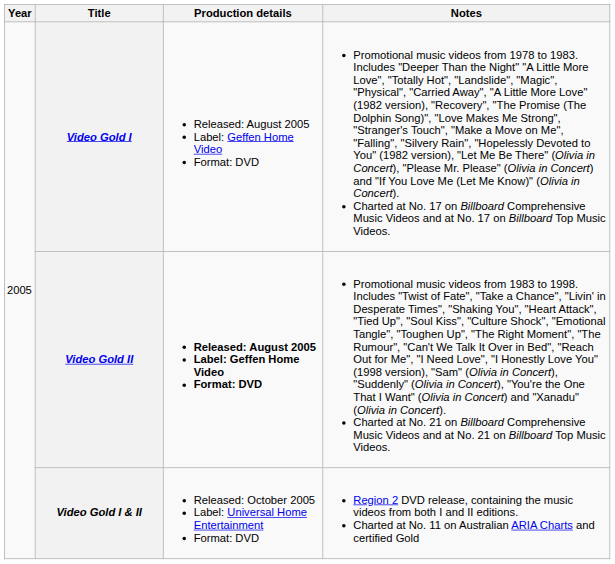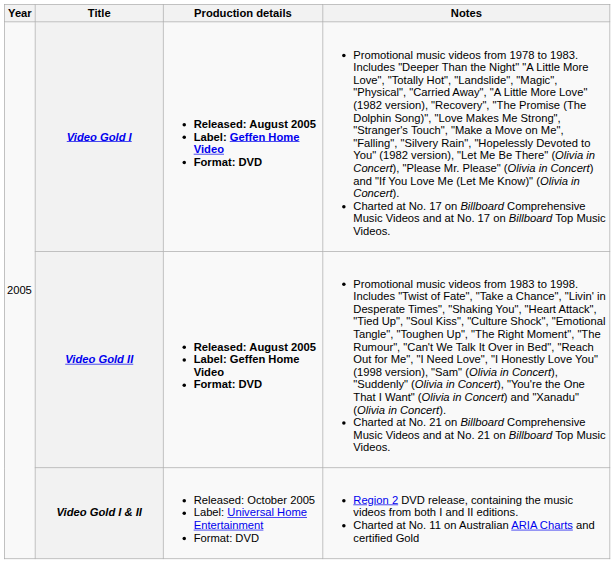(243, 143) normal -> (243, 143) bold
